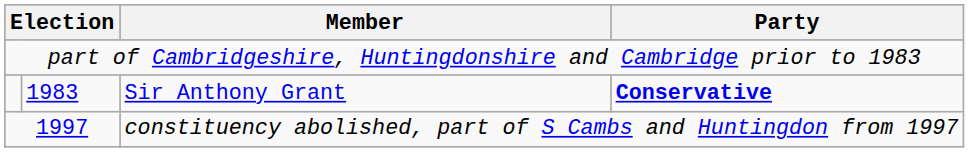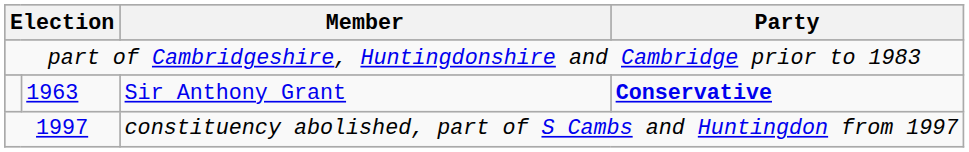(52, 93) 1983 -> (52, 93) 1963
